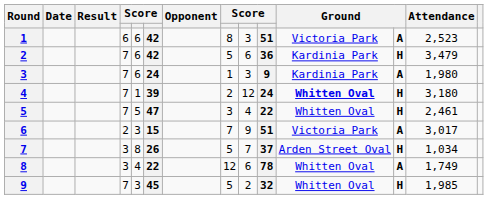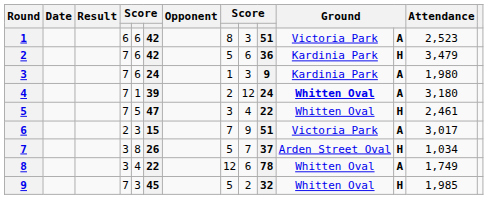(400, 93) H -> (400, 93) A
